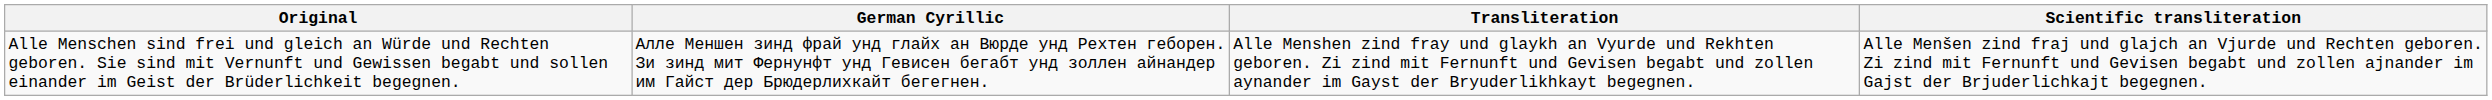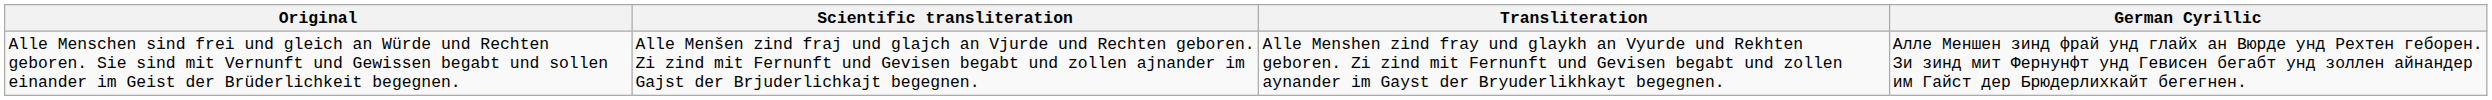columns swapped: (930, 18) <-> (2173, 18)
